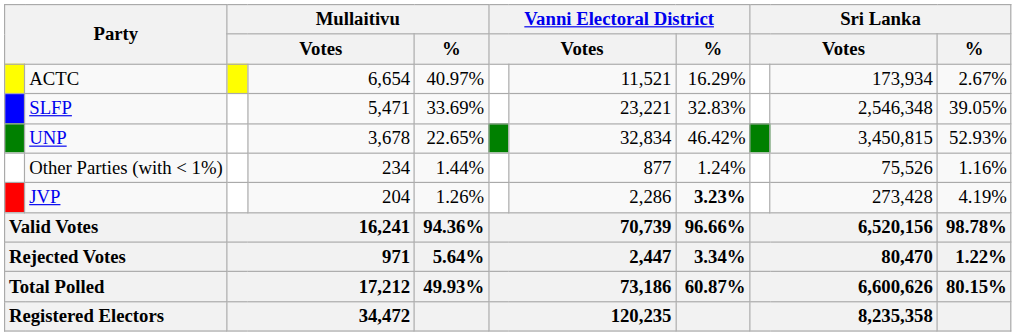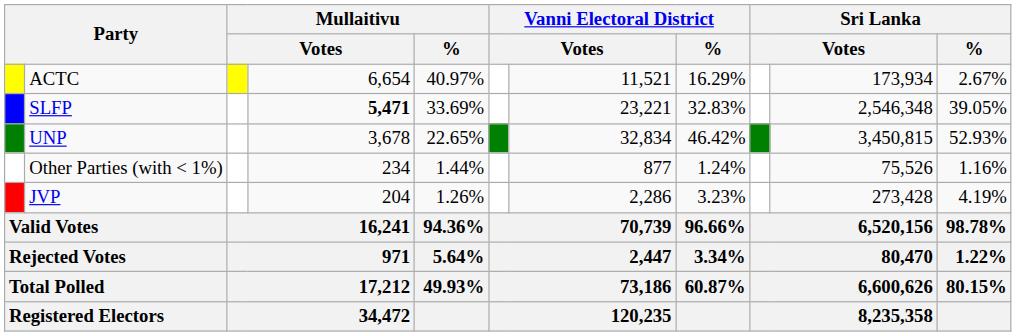(389, 108) normal -> (389, 108) bold
(720, 197) bold -> (721, 197) normal
